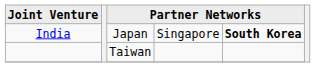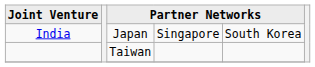(263, 33) bold -> (263, 33) normal
